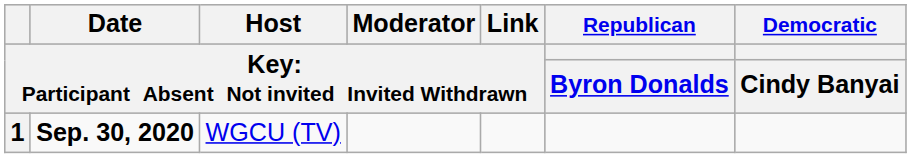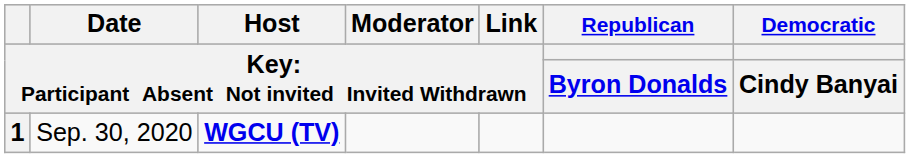(115, 132) bold -> (114, 132) normal
(273, 132) normal -> (272, 132) bold
